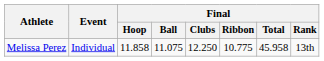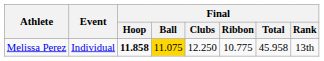(135, 47) normal -> (134, 47) bold
(168, 47) no background -> (168, 47) gold background
